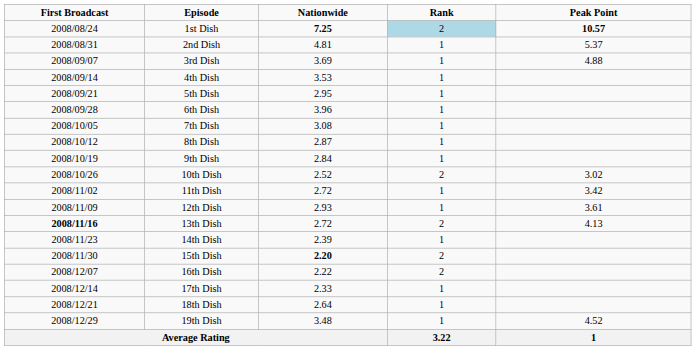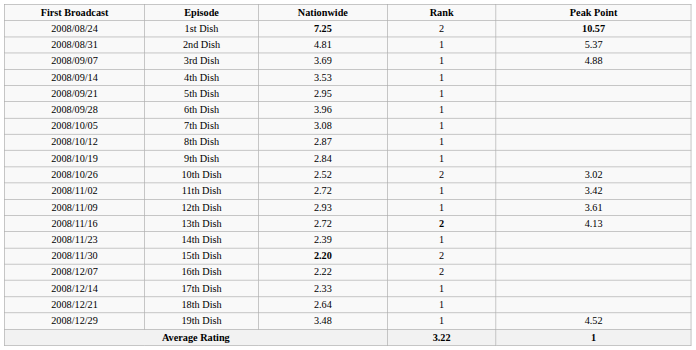(442, 28) lightblue background -> (442, 28) no background
(75, 223) bold -> (75, 223) normal
(442, 223) normal -> (442, 223) bold
